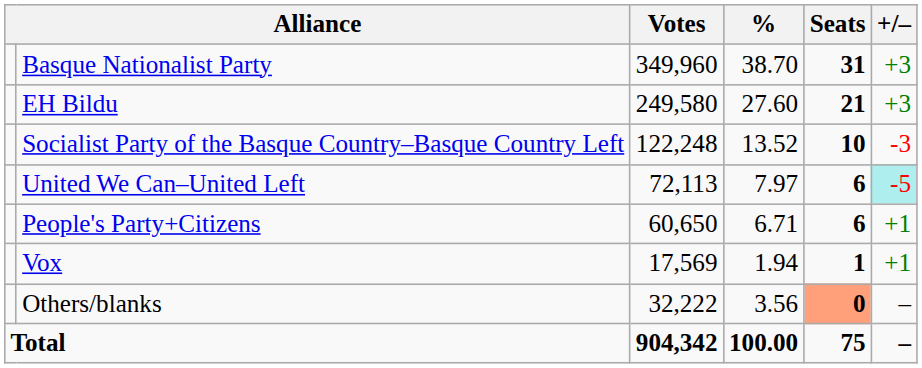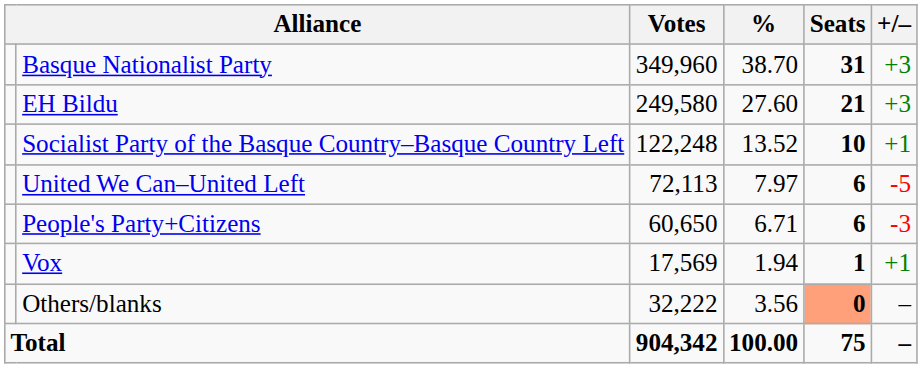(901, 143) -3 -> (898, 143) +1
(901, 183) paleturquoise background -> (901, 183) no background
(898, 223) +1 -> (901, 223) -3
